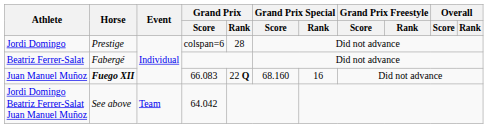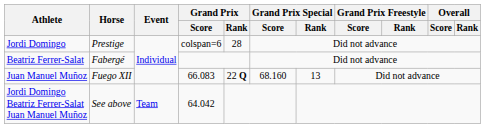(113, 76) bold -> (112, 76) normal
(318, 76) 16 -> (316, 76) 13
